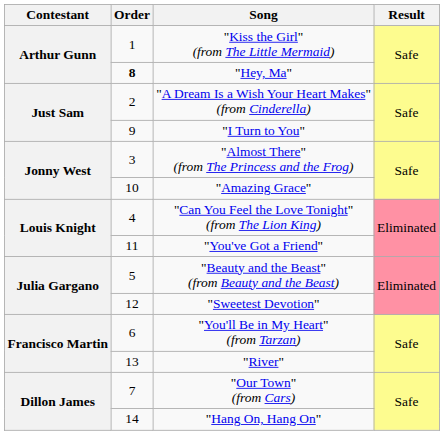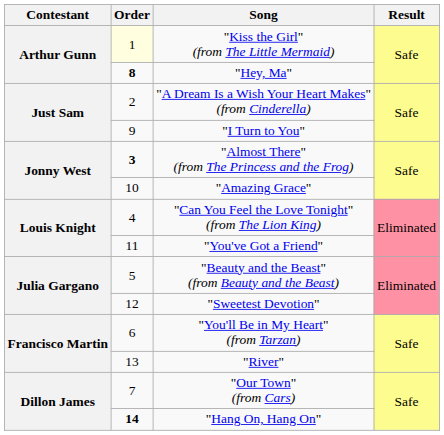(132, 44) no background -> (132, 44) lightyellow background
(132, 159) normal -> (132, 159) bold
(132, 419) normal -> (132, 419) bold
